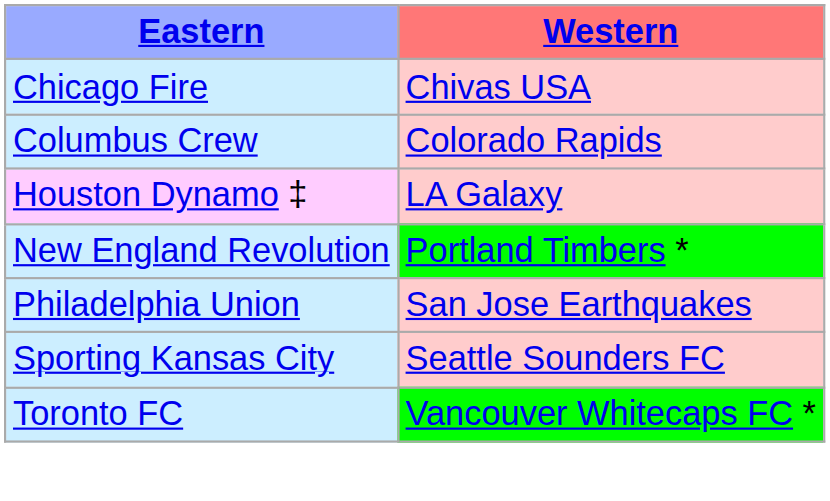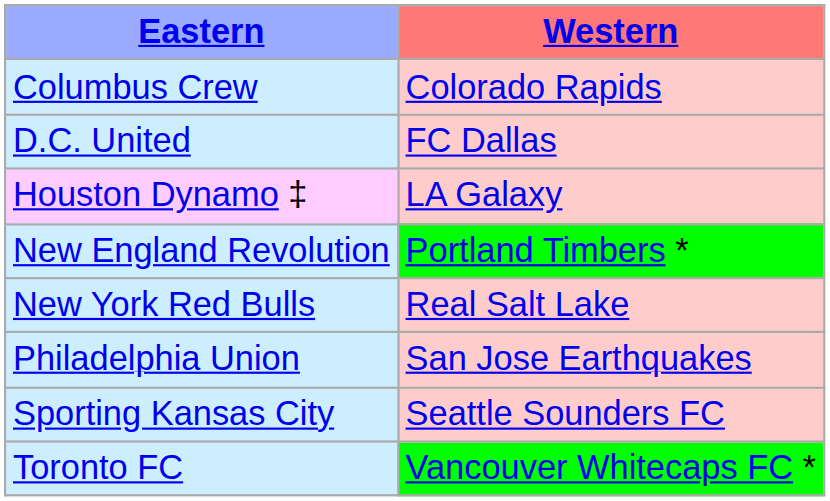- row: (111, 86)
+ row: (102, 140)
+ row: (164, 304)
